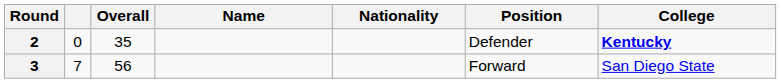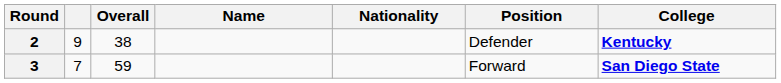(77, 41) 0 -> (77, 41) 9
(123, 41) 35 -> (123, 41) 38
(123, 66) 56 -> (123, 66) 59
(658, 66) normal -> (661, 66) bold
